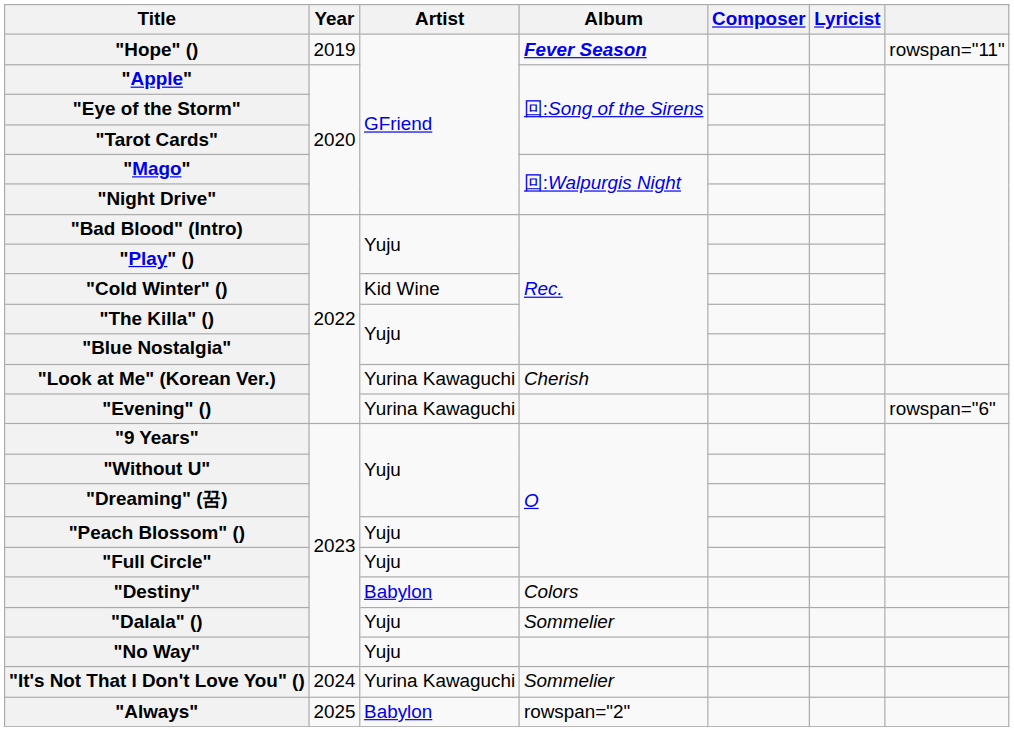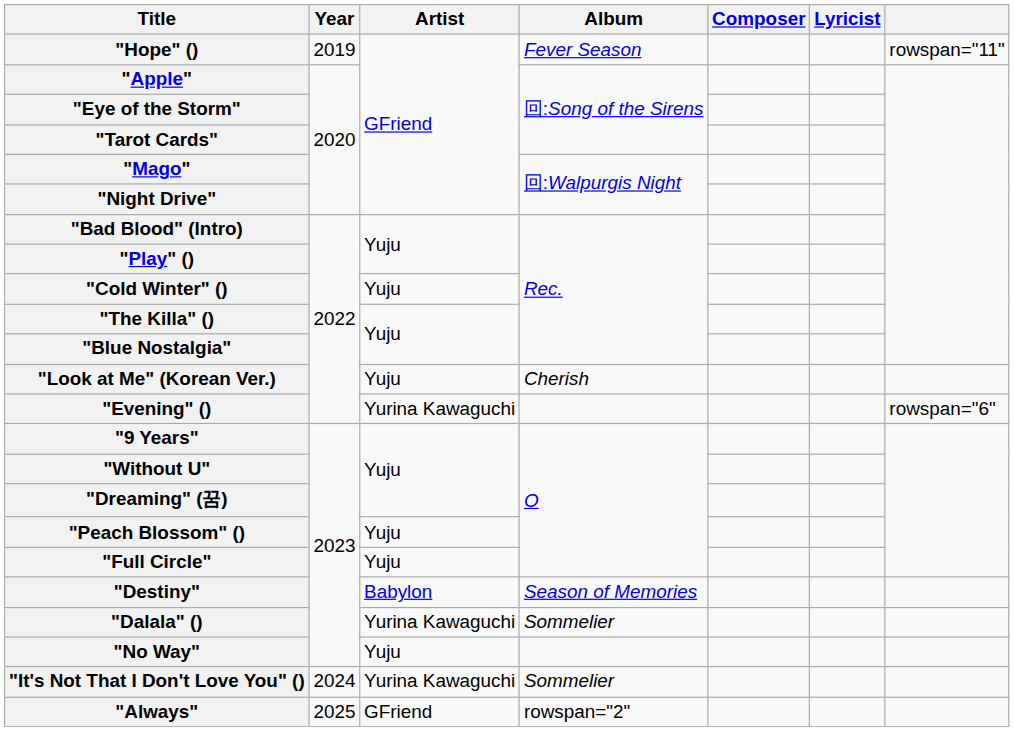(585, 49) bold -> (583, 49) normal
(402, 288) Kid Wine -> (382, 288) Yuju
(440, 378) Yurina Kawaguchi -> (382, 378) Yuju
(551, 591) Colors -> (611, 591) Season of Memories
(382, 621) Yuju -> (440, 621) Yurina Kawaguchi
(398, 711) Babylon -> (398, 711) GFriend
